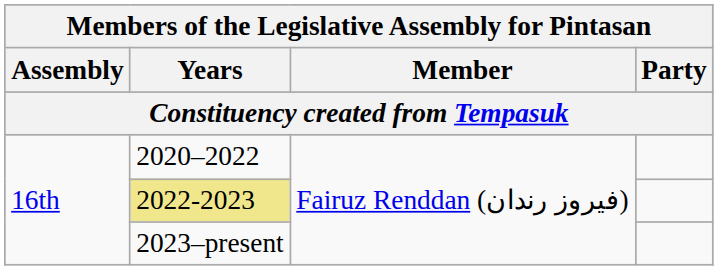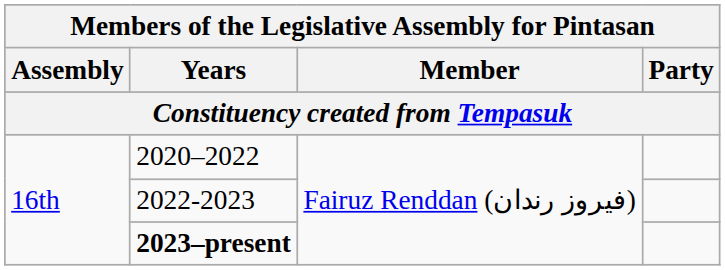(196, 199) khaki background -> (196, 199) no background
(210, 243) normal -> (214, 243) bold
